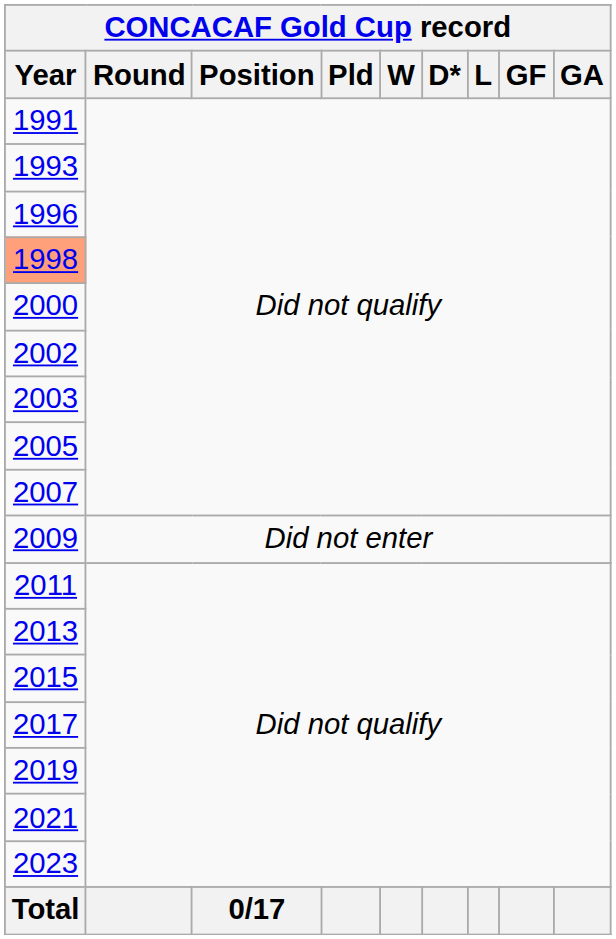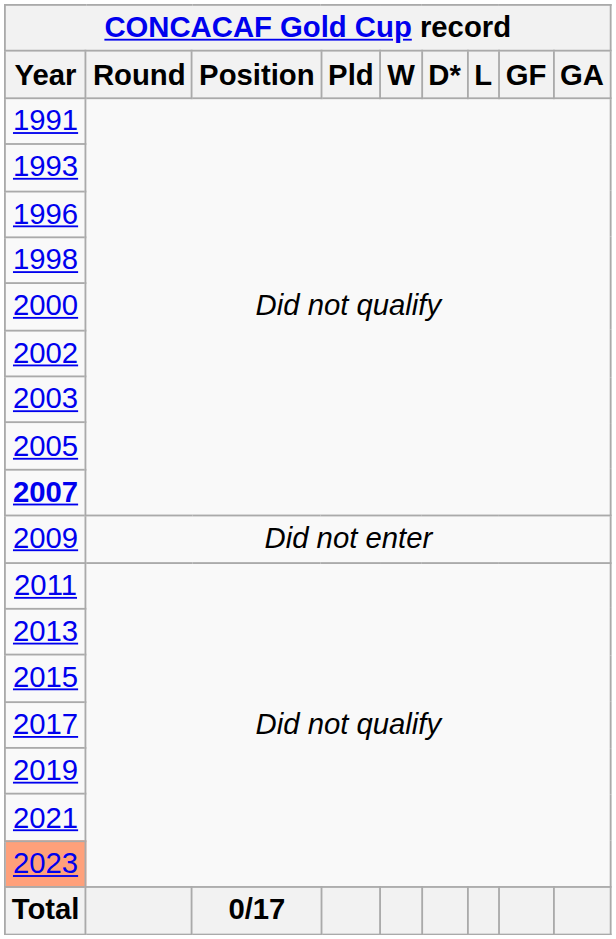(46, 259) lightsalmon background -> (46, 259) no background
(46, 492) normal -> (46, 492) bold
(46, 863) no background -> (46, 863) lightsalmon background
